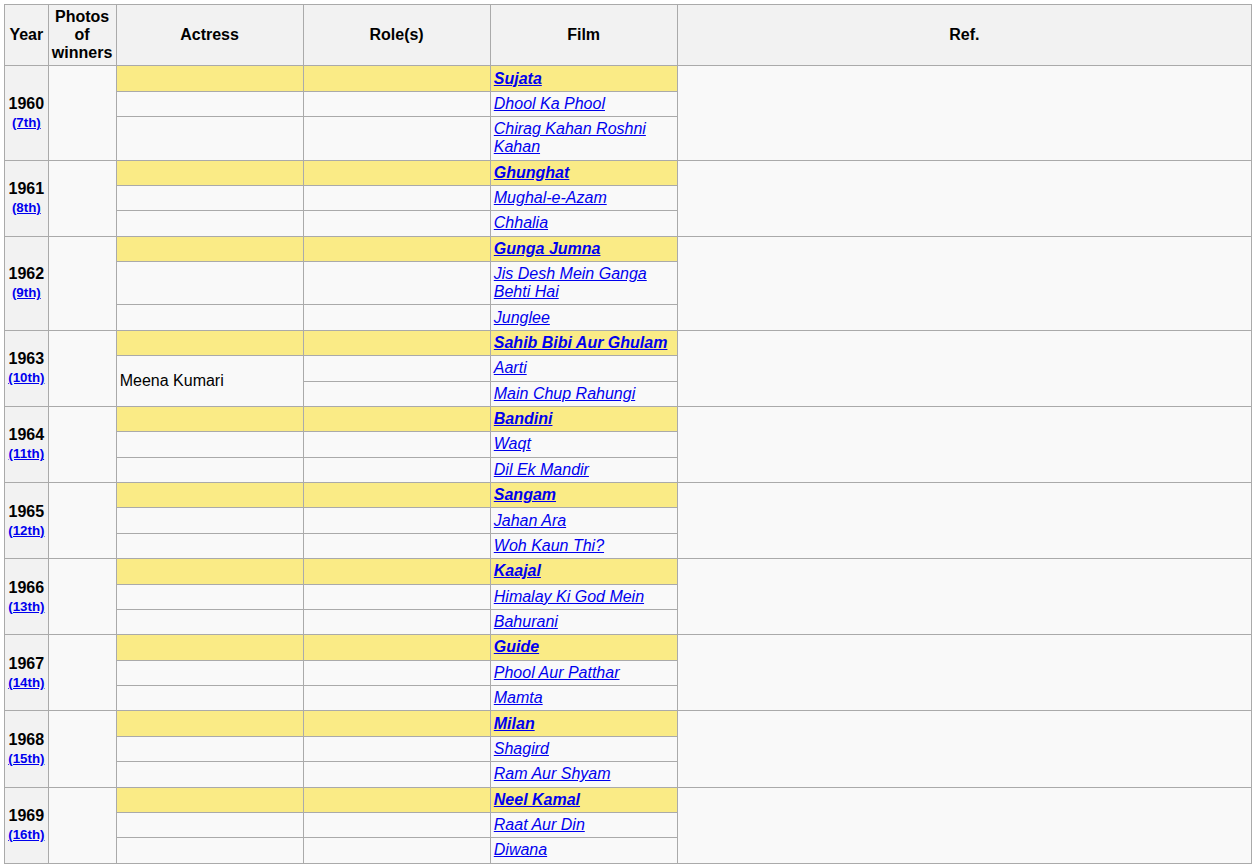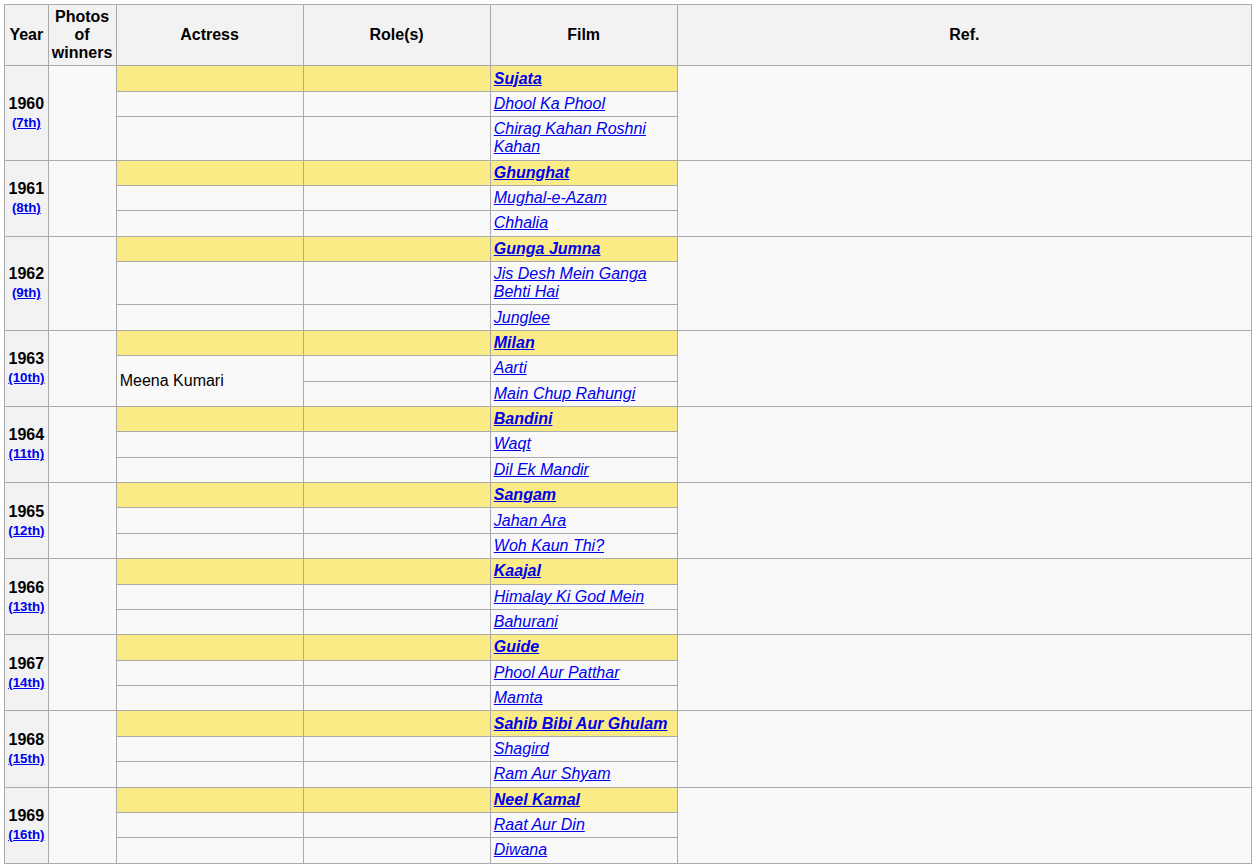(581, 342) Sahib Bibi Aur Ghulam -> (514, 342) Milan
(514, 723) Milan -> (581, 723) Sahib Bibi Aur Ghulam
